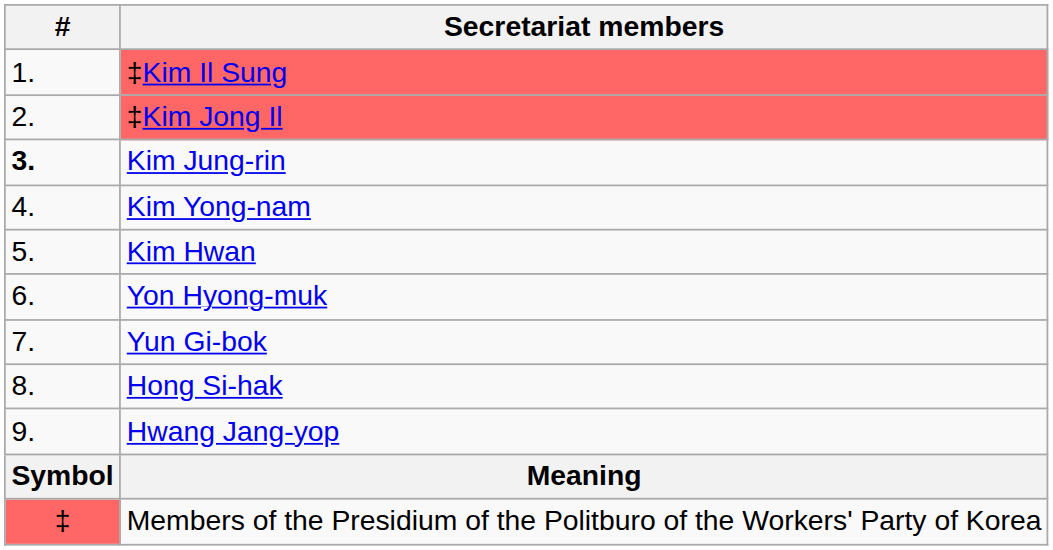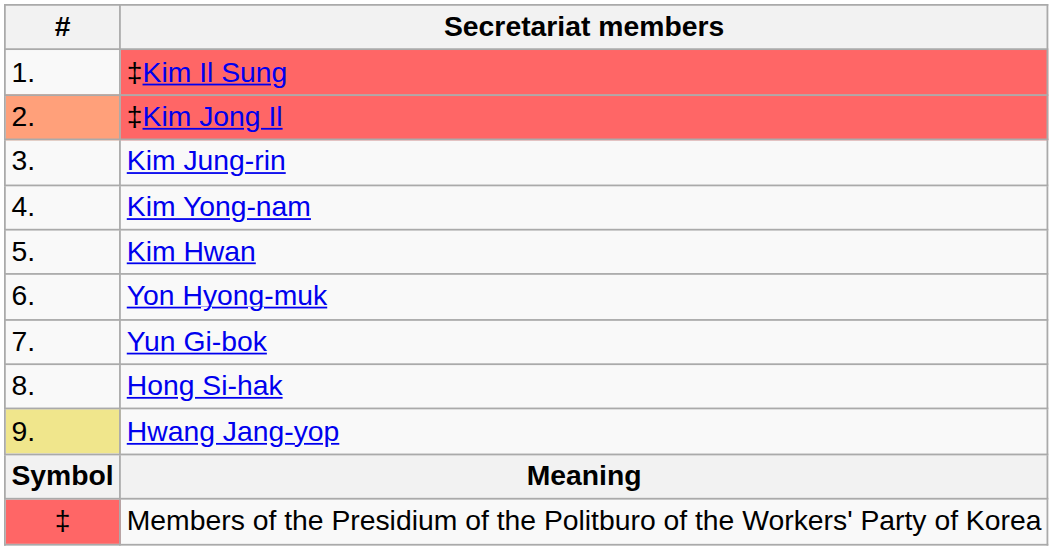(23, 116) no background -> (23, 116) lightsalmon background
(23, 161) bold -> (23, 161) normal
(23, 431) no background -> (23, 431) khaki background
